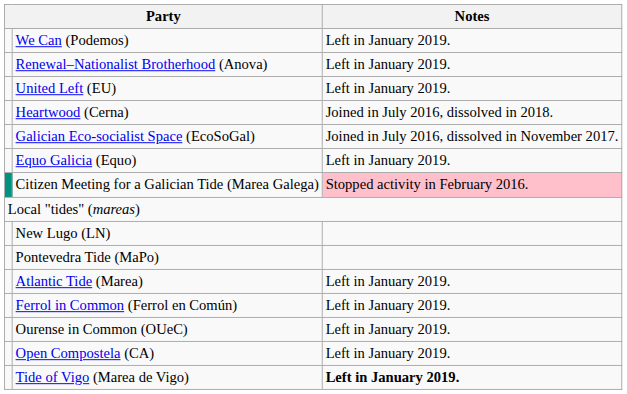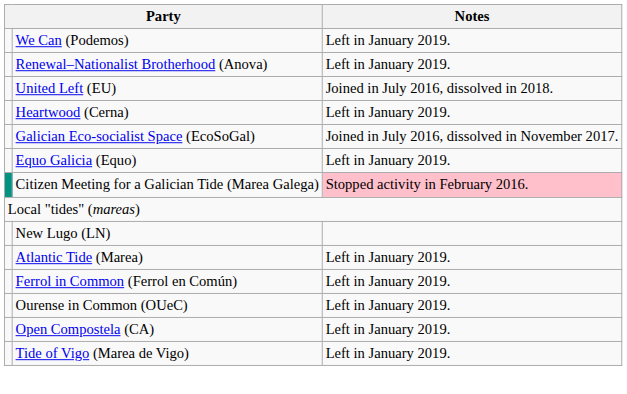(388, 88) Left in January 2019. -> (439, 88) Joined in July 2016, dissolved in 2018.
(439, 112) Joined in July 2016, dissolved in 2018. -> (388, 112) Left in January 2019.
- row: (87, 257)
(392, 377) bold -> (388, 353) normal
